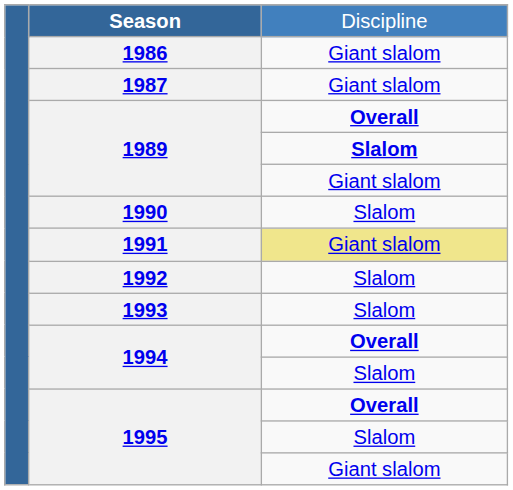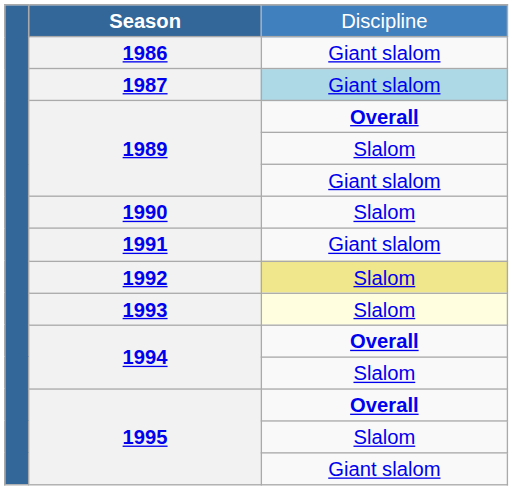(384, 85) no background -> (384, 85) lightblue background
(384, 149) bold -> (384, 149) normal
(384, 245) khaki background -> (384, 245) no background
(384, 277) no background -> (384, 277) khaki background
(384, 309) no background -> (384, 309) lightyellow background
